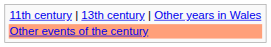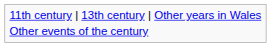(79, 31) lightsalmon background -> (79, 31) no background
